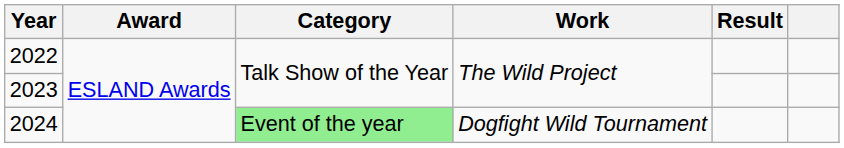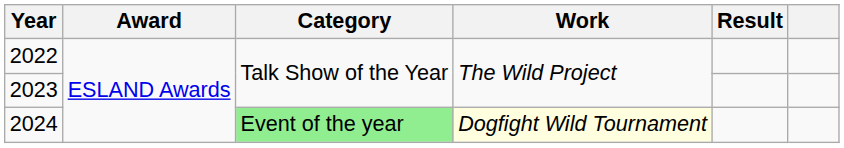(583, 124) no background -> (583, 124) lightyellow background
